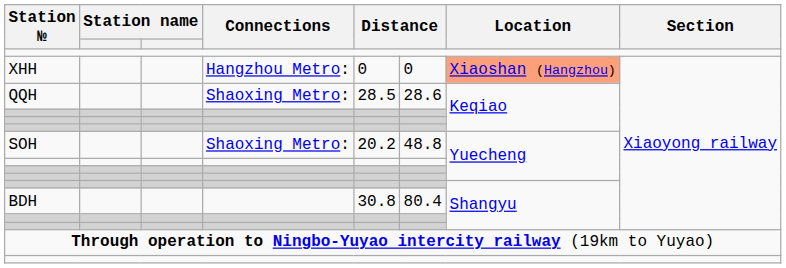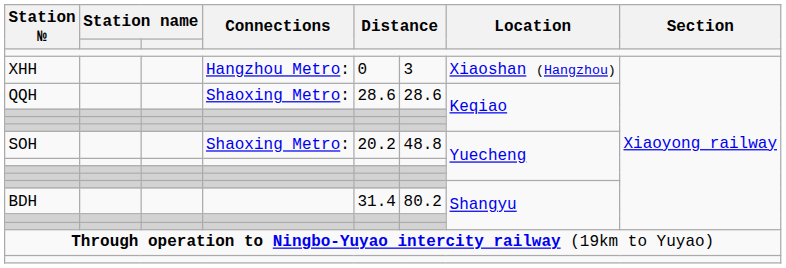(408, 70) 0 -> (408, 70) 3
(533, 70) lightsalmon background -> (533, 70) no background
(377, 96) 28.5 -> (377, 96) 28.6
(377, 201) 30.8 -> (377, 201) 31.4
(423, 201) 80.4 -> (423, 201) 80.2
